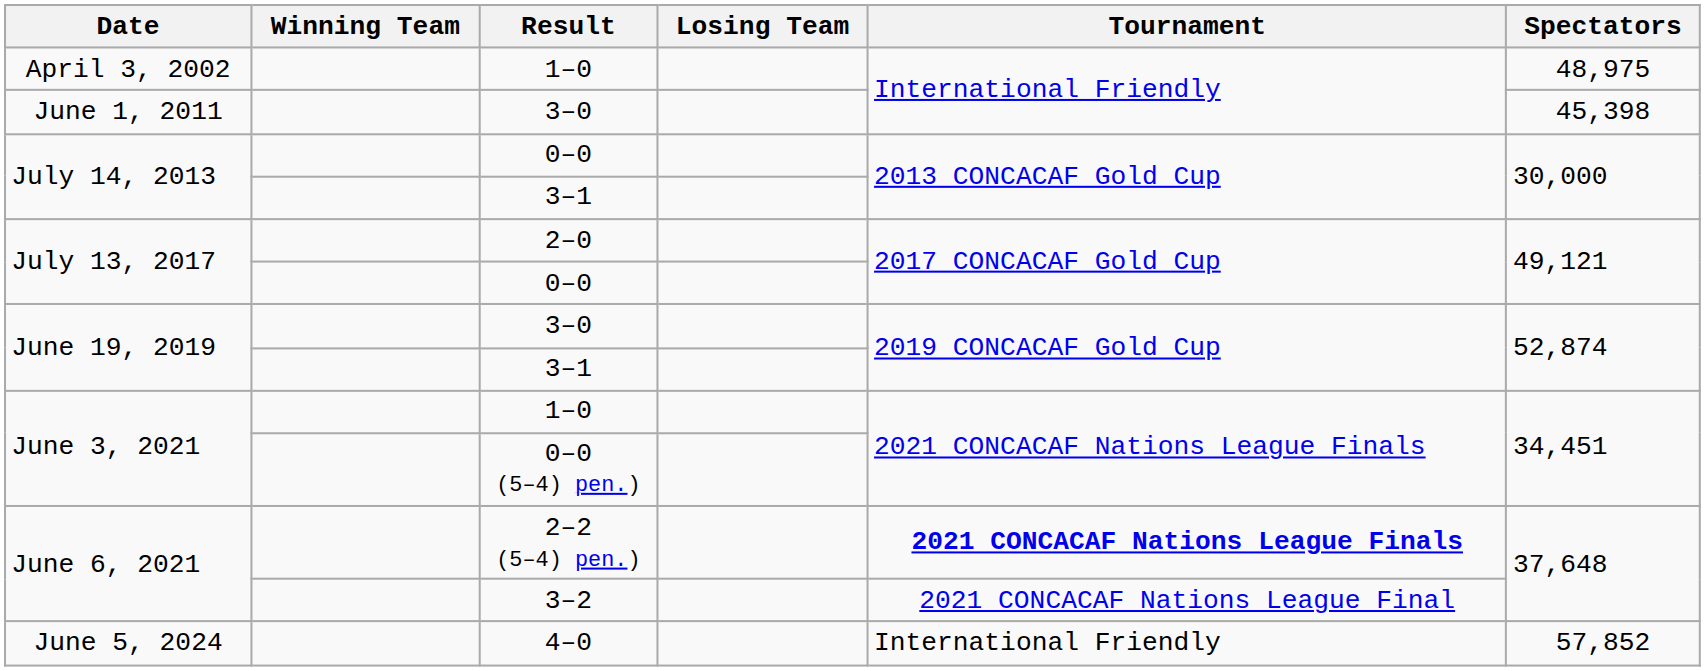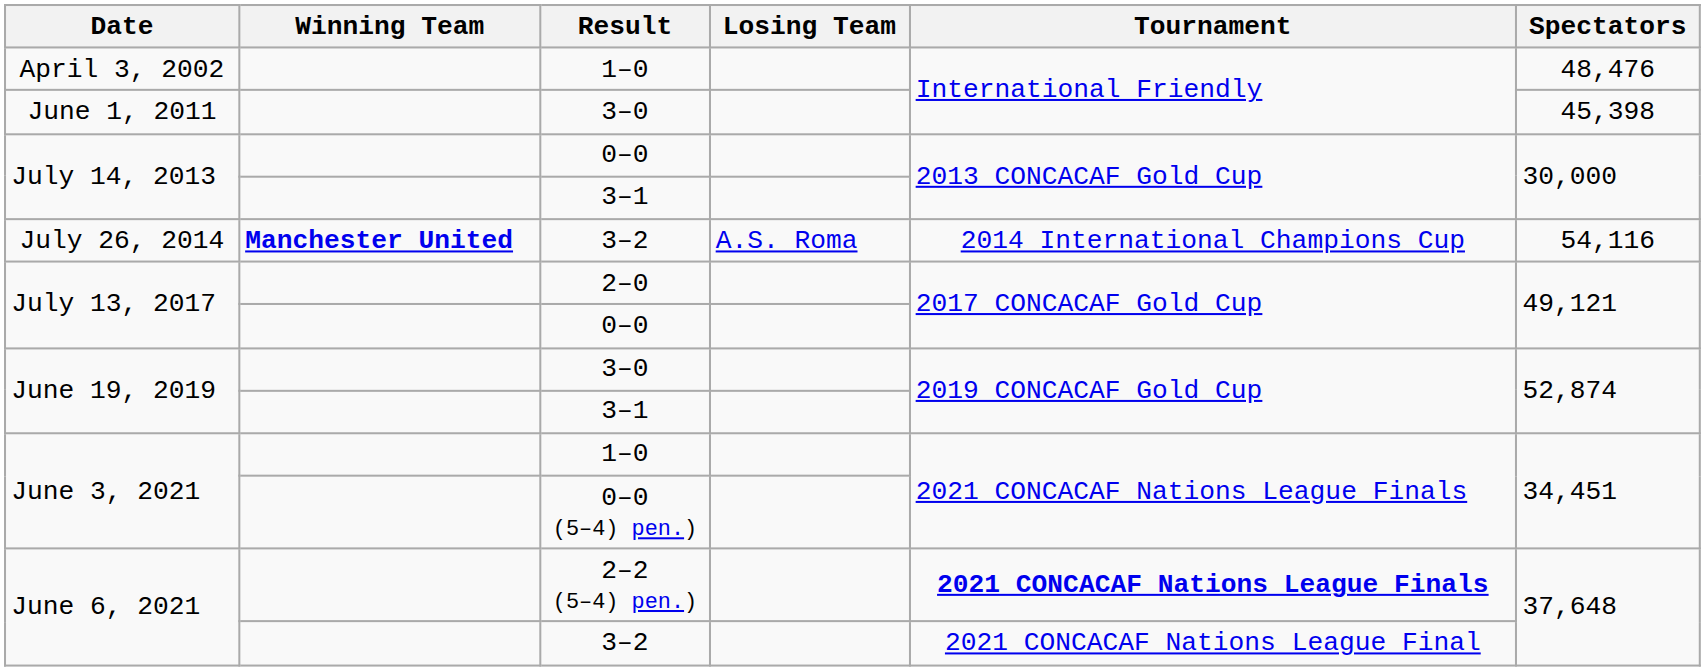(1603, 69) 48,975 -> (1608, 69) 48,476
+ row: (122, 240)
- row: (128, 643)
